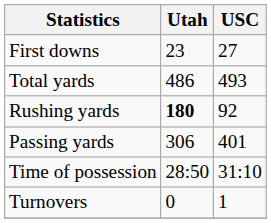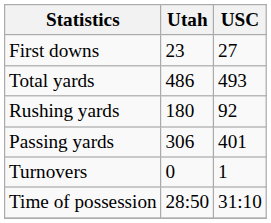(180, 111) bold -> (180, 111) normal
rows swapped: (48, 202) <-> (83, 171)
